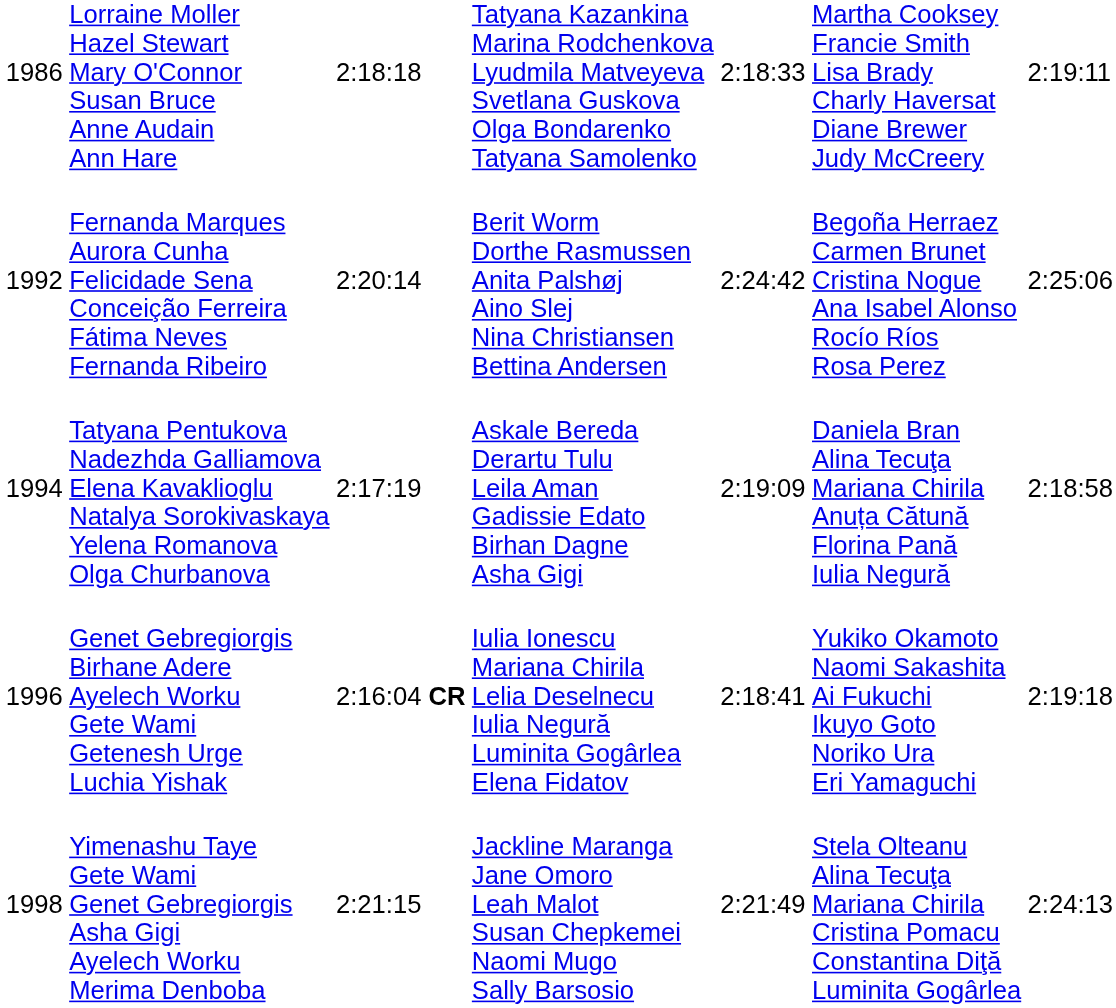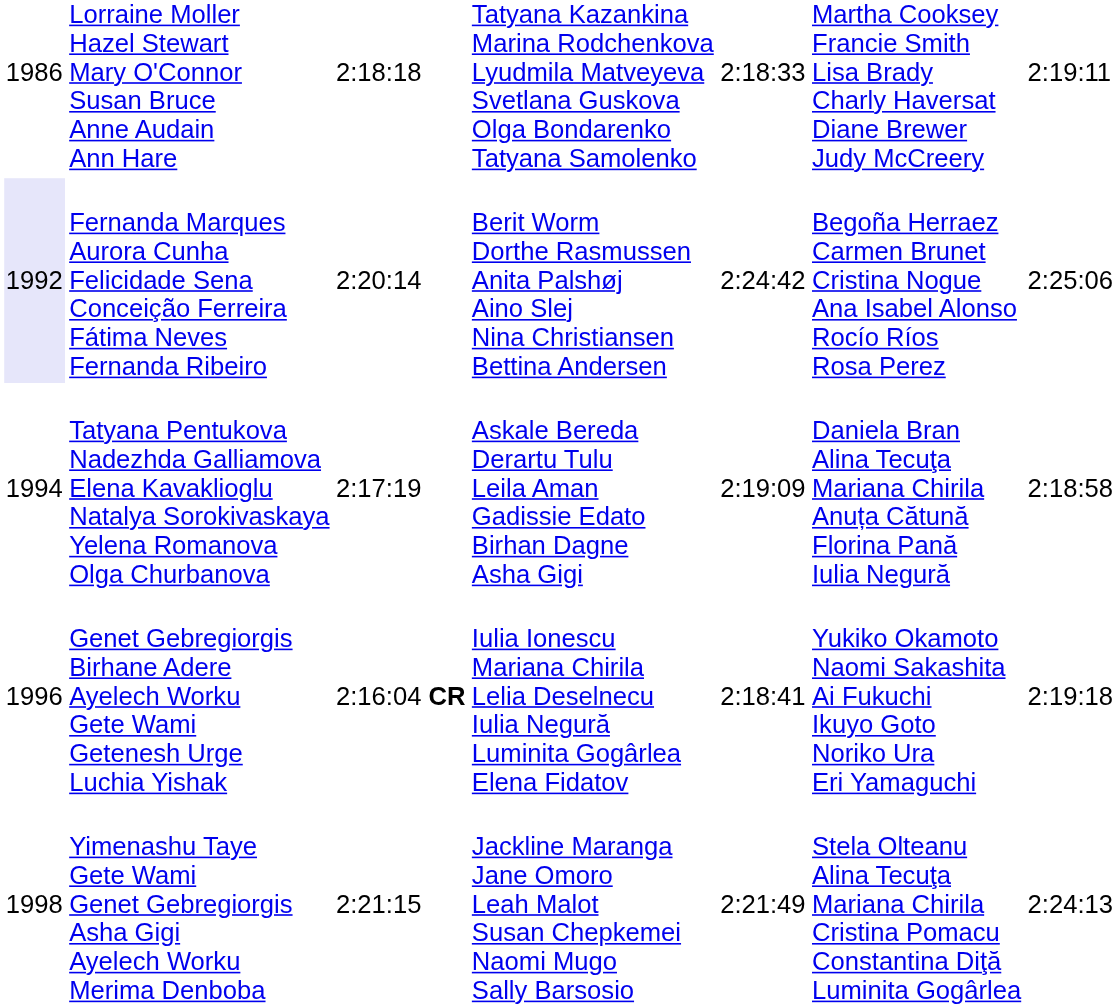(34, 280) no background -> (34, 280) lavender background
